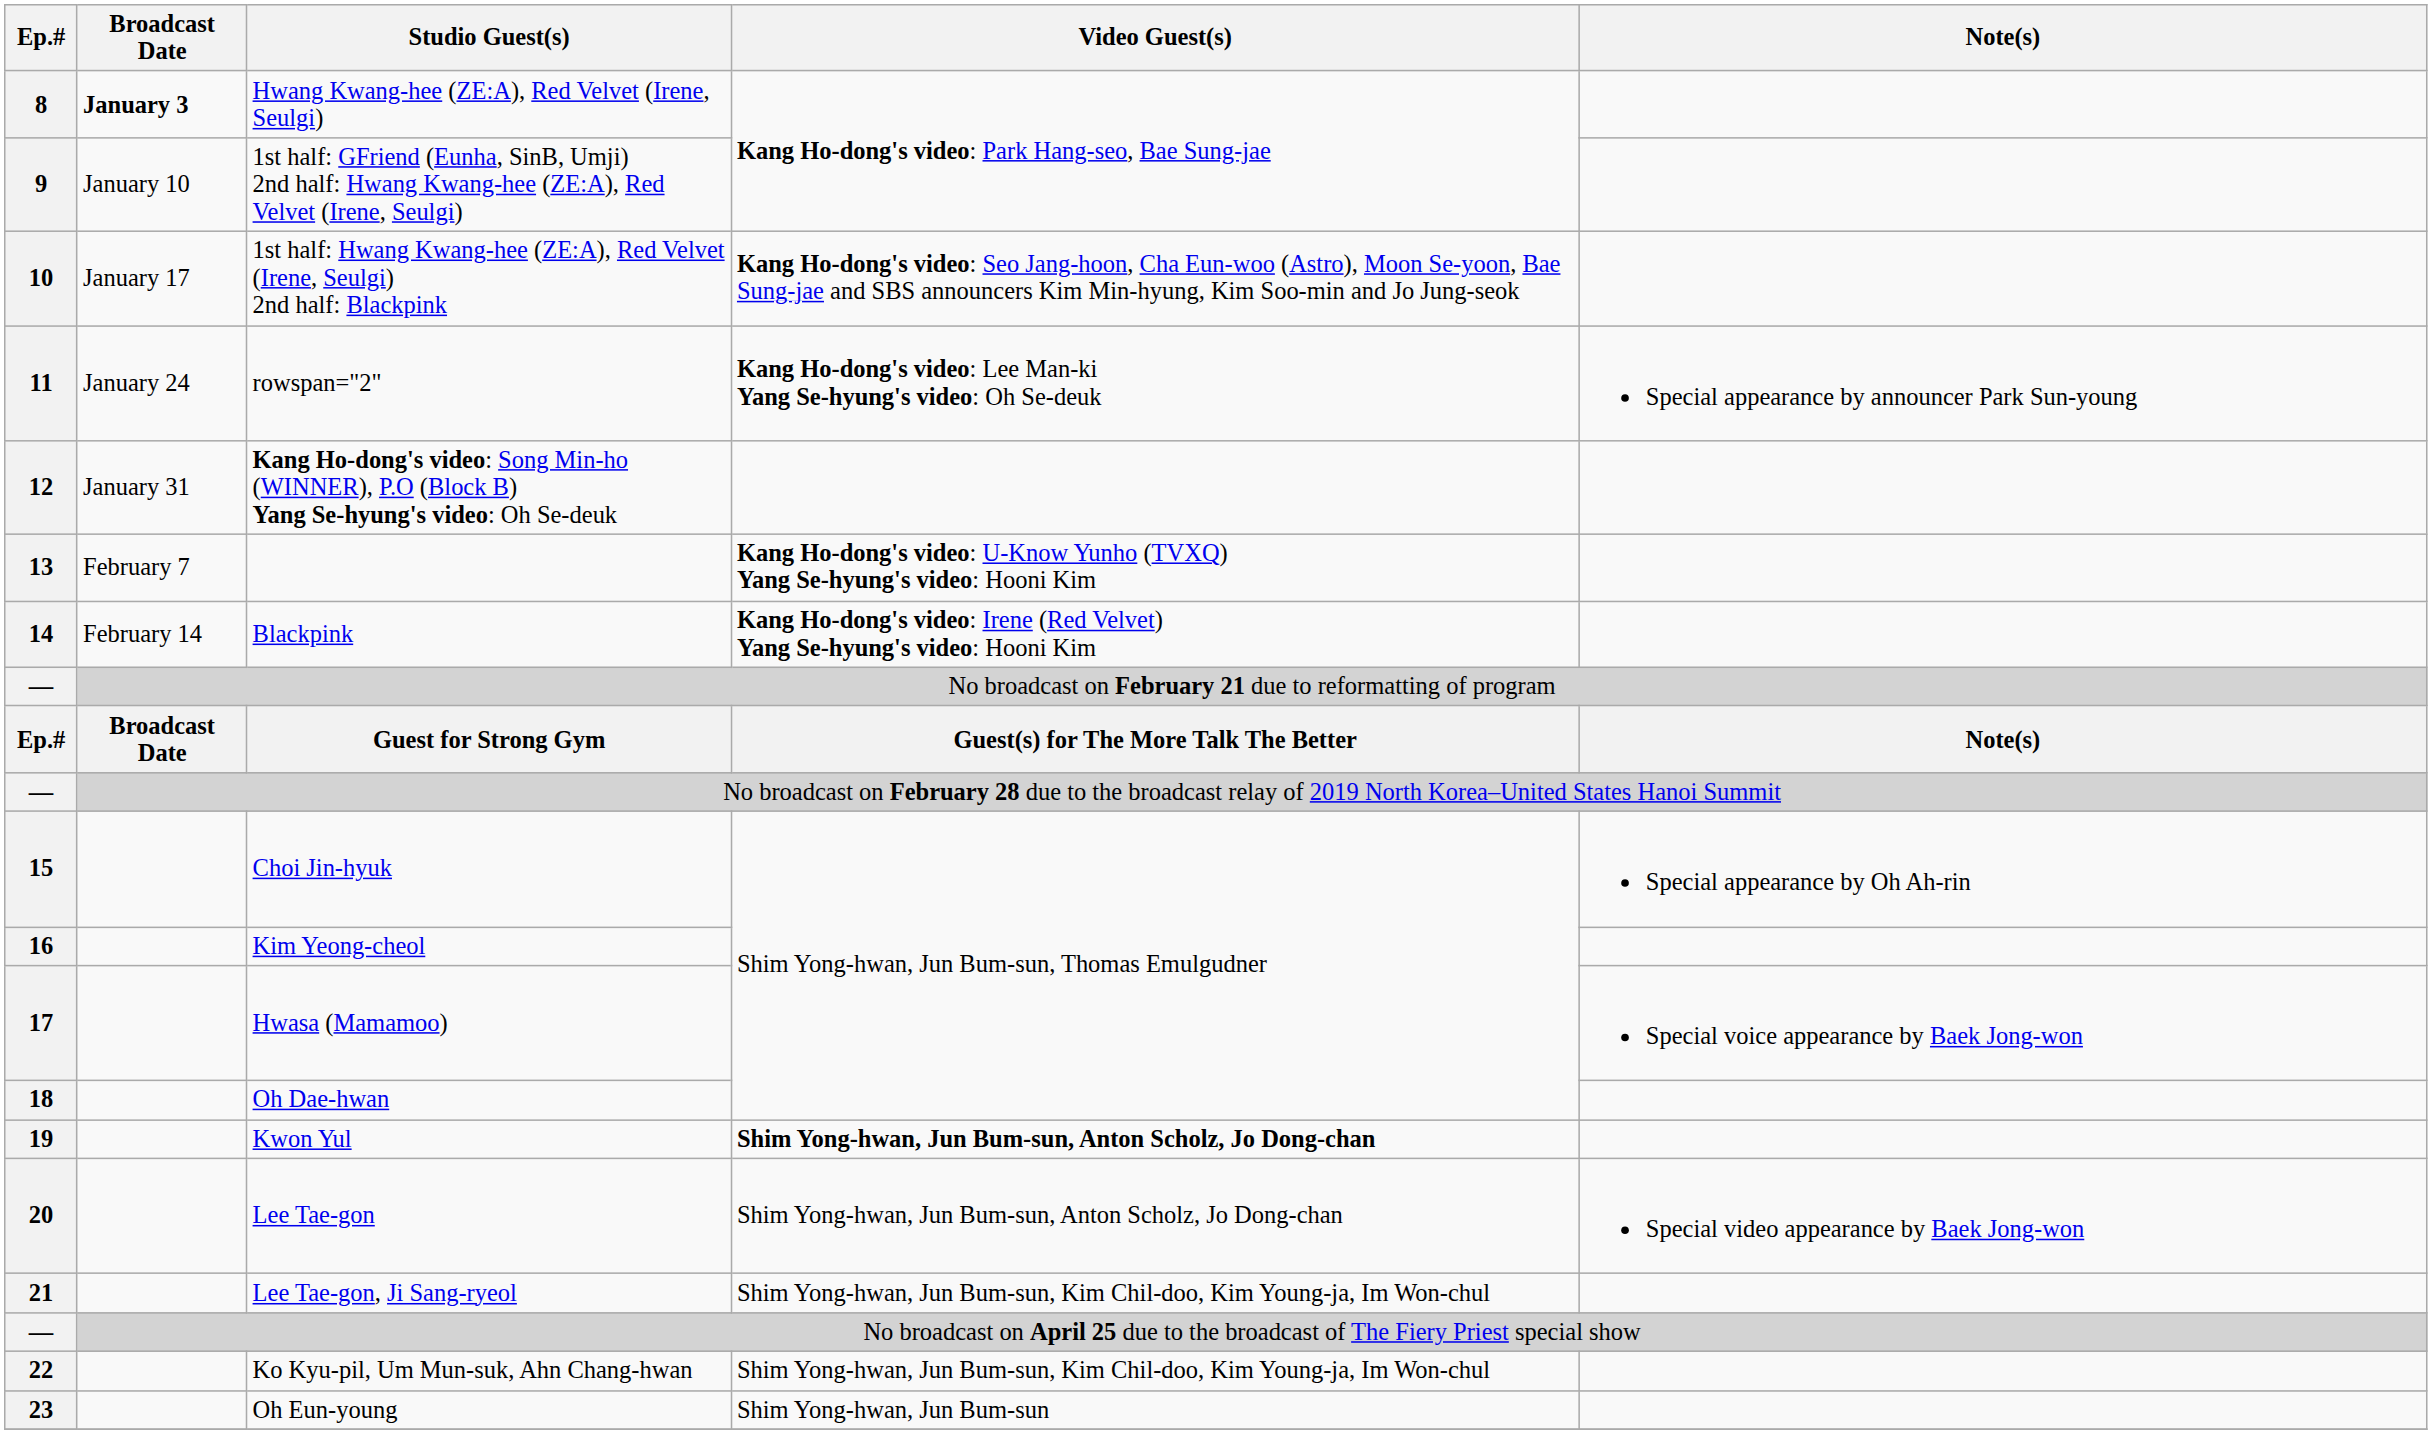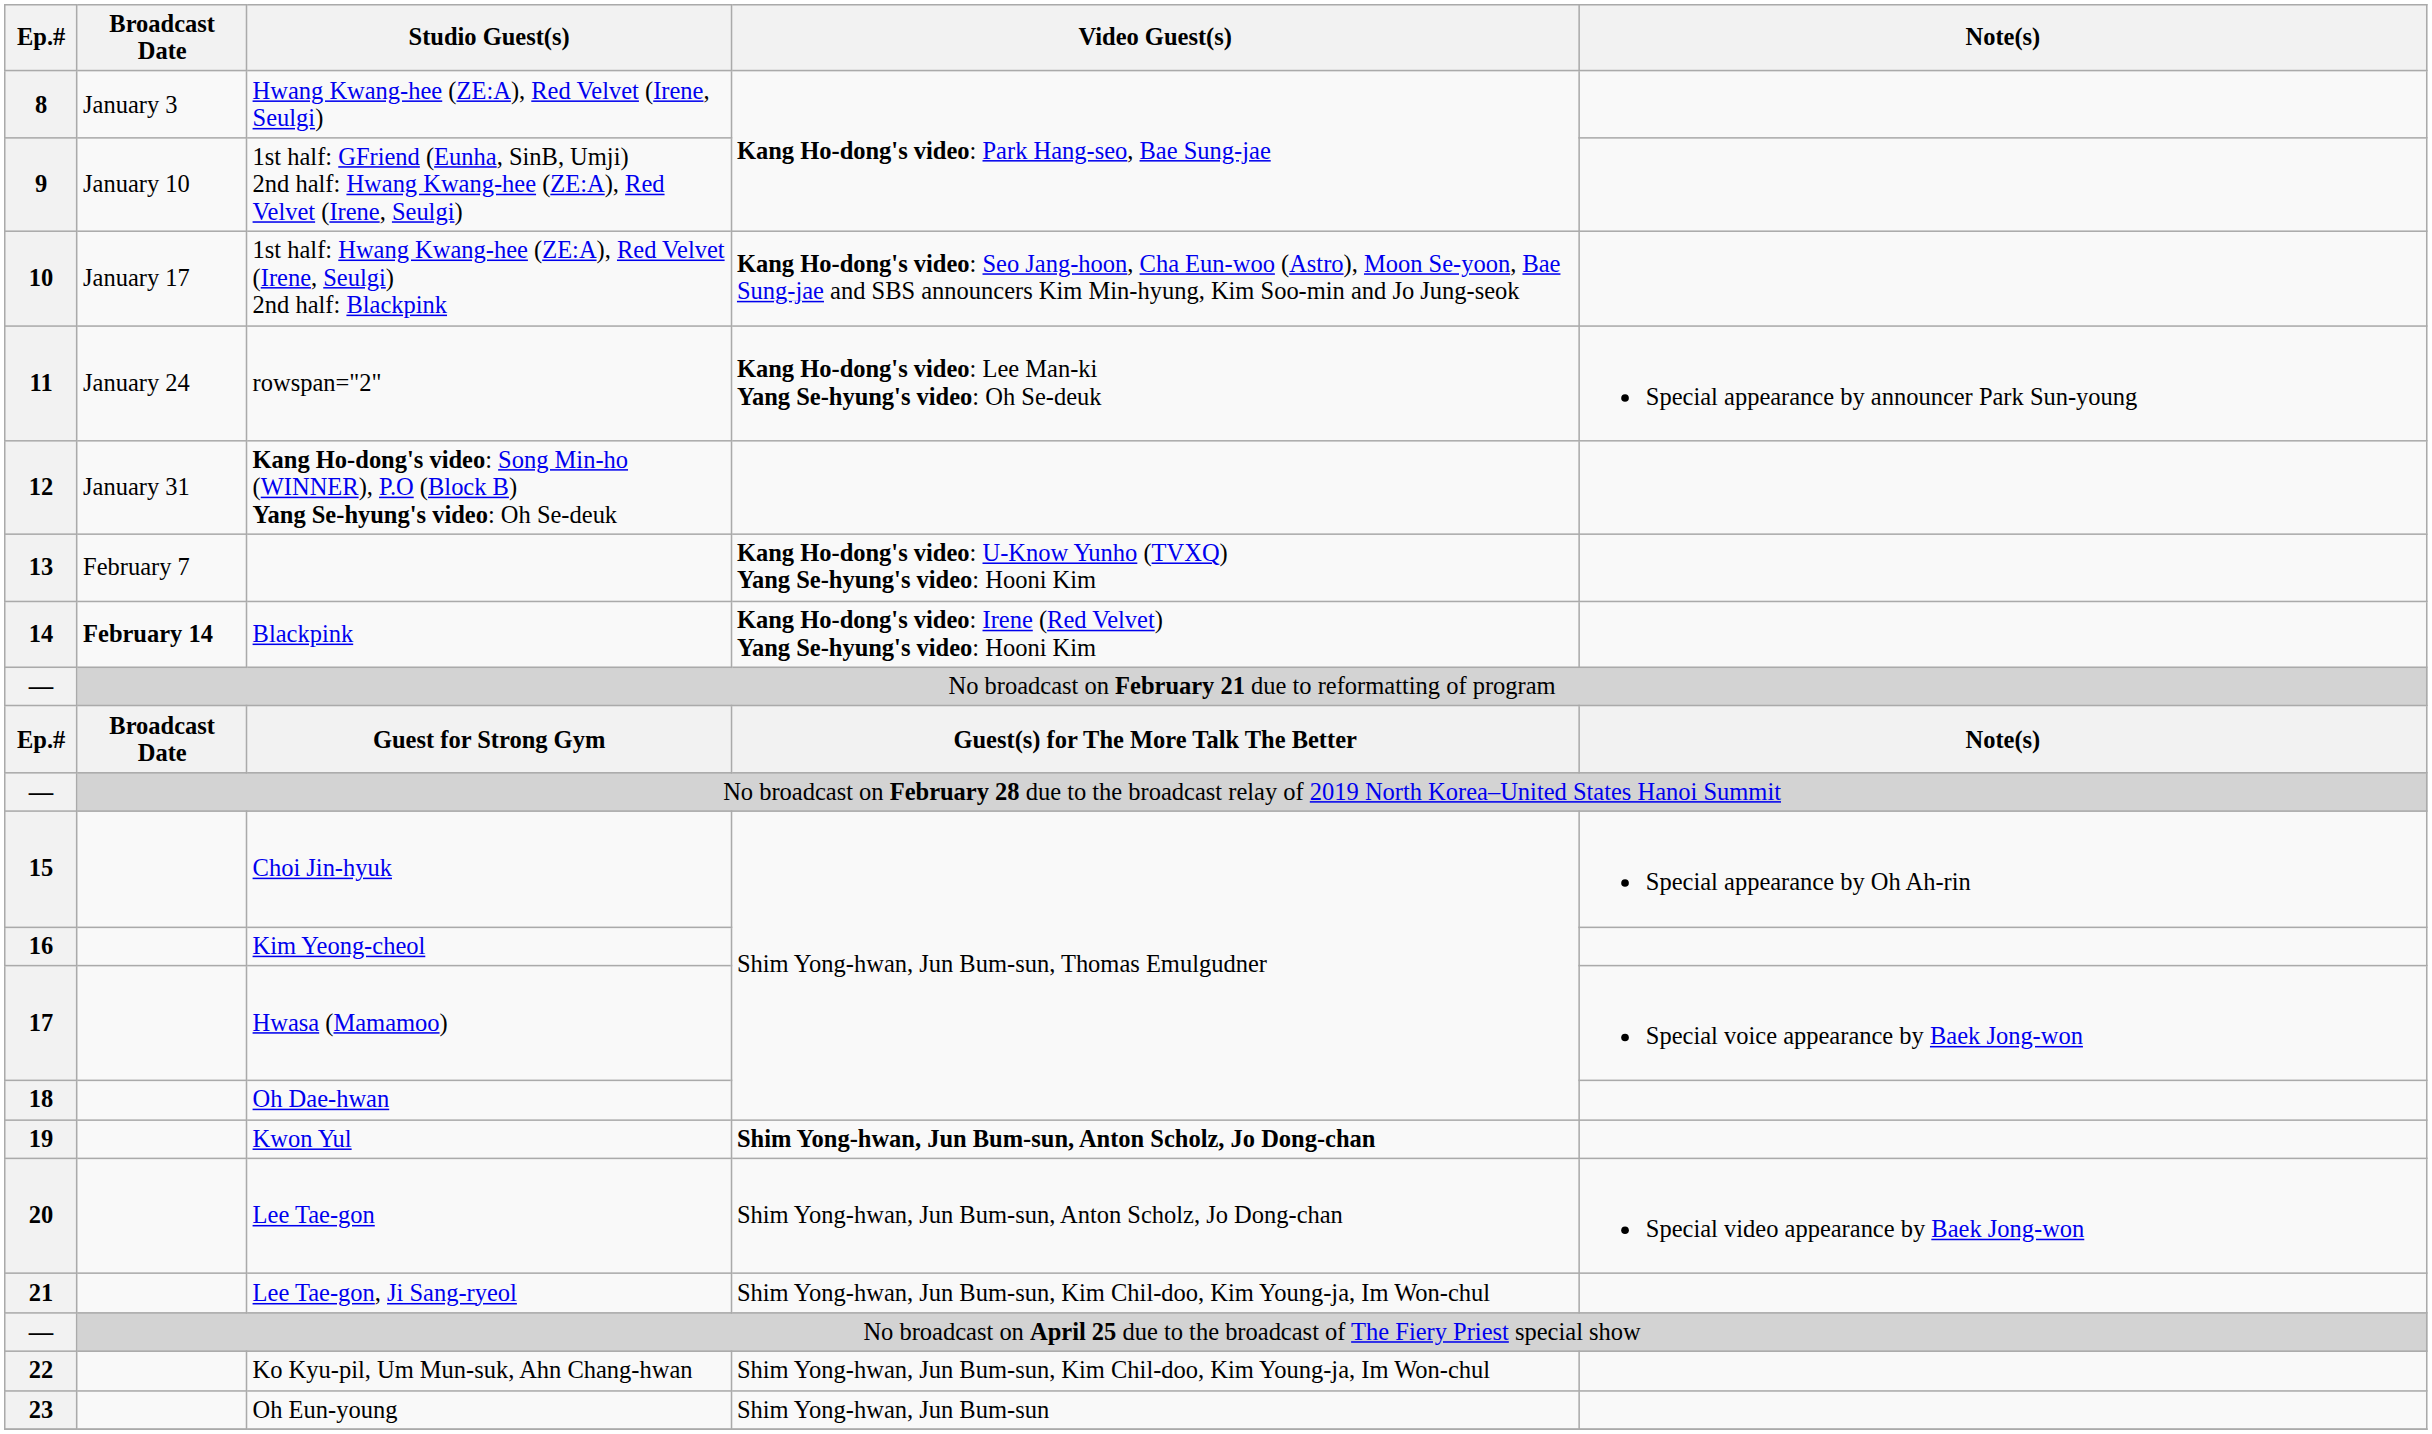(136, 104) bold -> (130, 104) normal
(143, 633) normal -> (148, 633) bold
